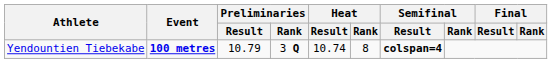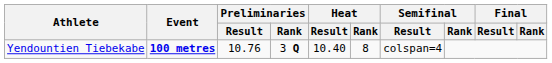(244, 49) 10.79 -> (244, 49) 10.76
(329, 49) 10.74 -> (329, 49) 10.40
(413, 49) bold -> (413, 49) normal
